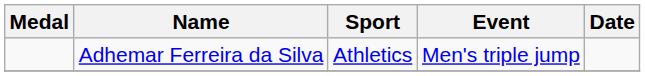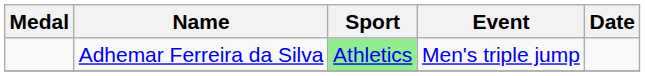(373, 55) no background -> (373, 55) lightgreen background
